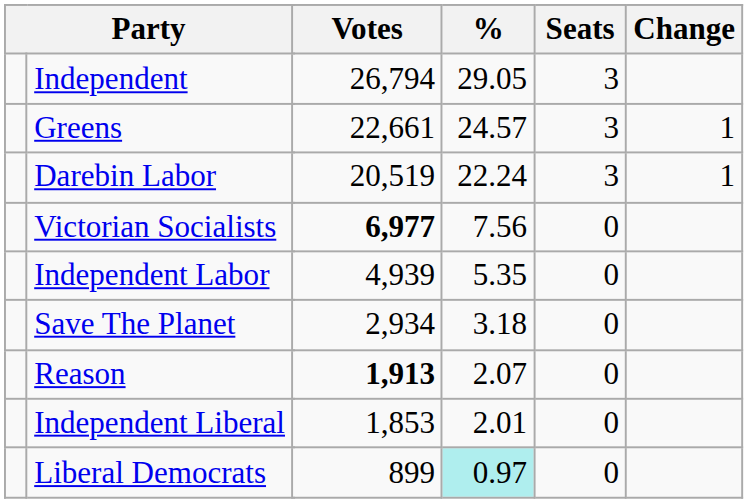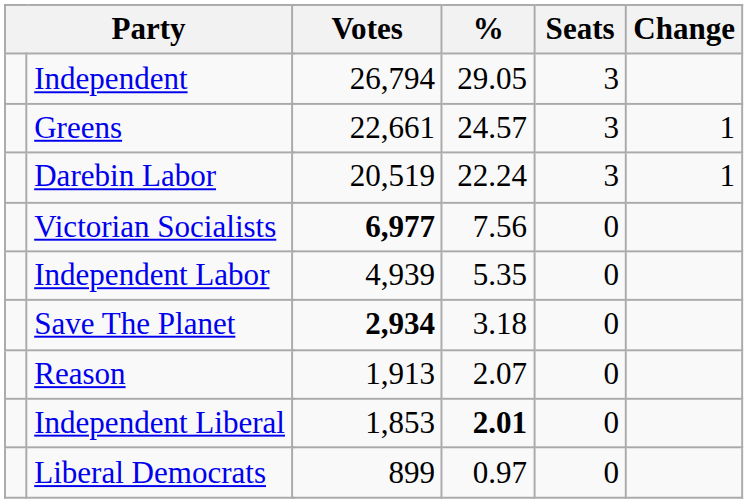(400, 324) normal -> (400, 324) bold
(400, 373) bold -> (400, 373) normal
(500, 422) normal -> (500, 422) bold
(500, 472) paleturquoise background -> (500, 472) no background
